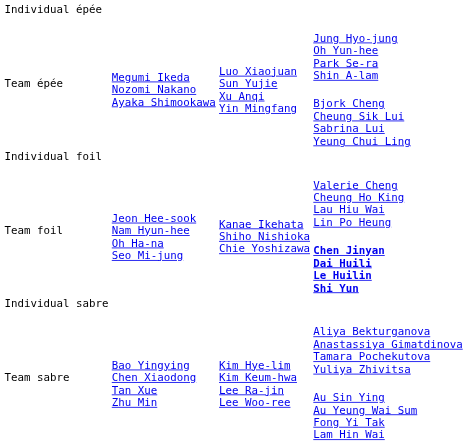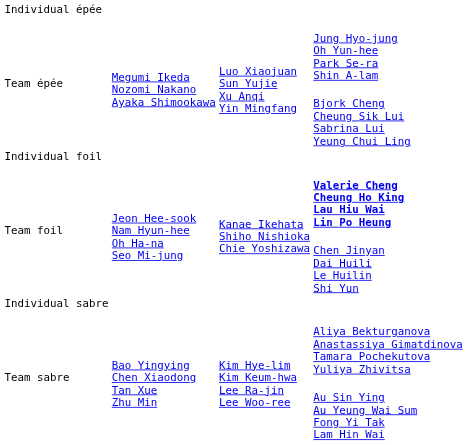(359, 204) normal -> (359, 204) bold
(349, 269) bold -> (349, 269) normal
